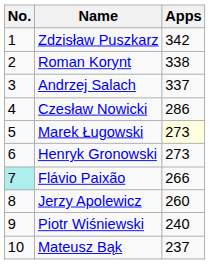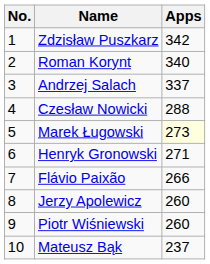(177, 62) 338 -> (177, 62) 340
(177, 108) 286 -> (177, 108) 288
(177, 155) 273 -> (177, 155) 271
(12, 178) paleturquoise background -> (12, 178) no background
(177, 224) 240 -> (177, 224) 260
